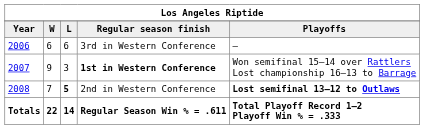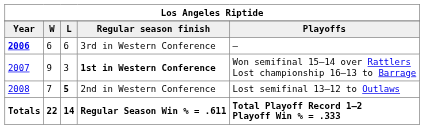(19, 46) normal -> (19, 46) bold
(316, 89) bold -> (316, 89) normal
